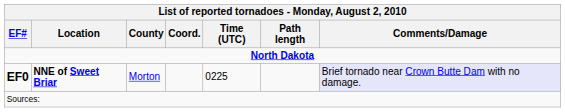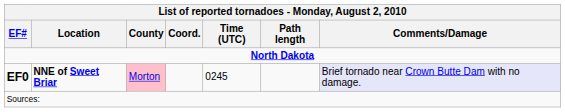(144, 77) no background -> (144, 77) pink background
(217, 77) 0225 -> (217, 77) 0245
